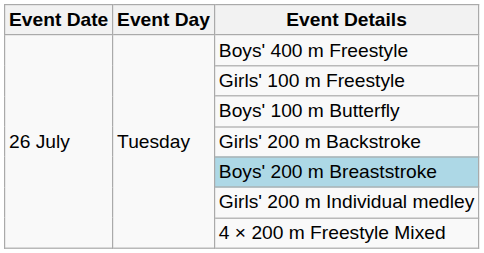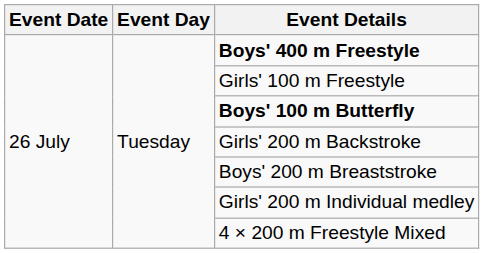(313, 50) normal -> (319, 50) bold
(309, 111) normal -> (317, 111) bold
(328, 171) lightblue background -> (328, 171) no background
